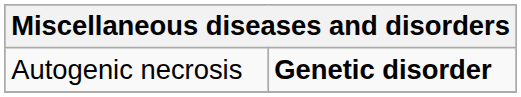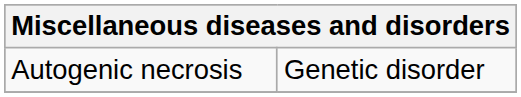(383, 69) bold -> (384, 69) normal
